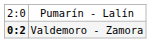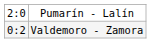(16, 30) bold -> (16, 30) normal
